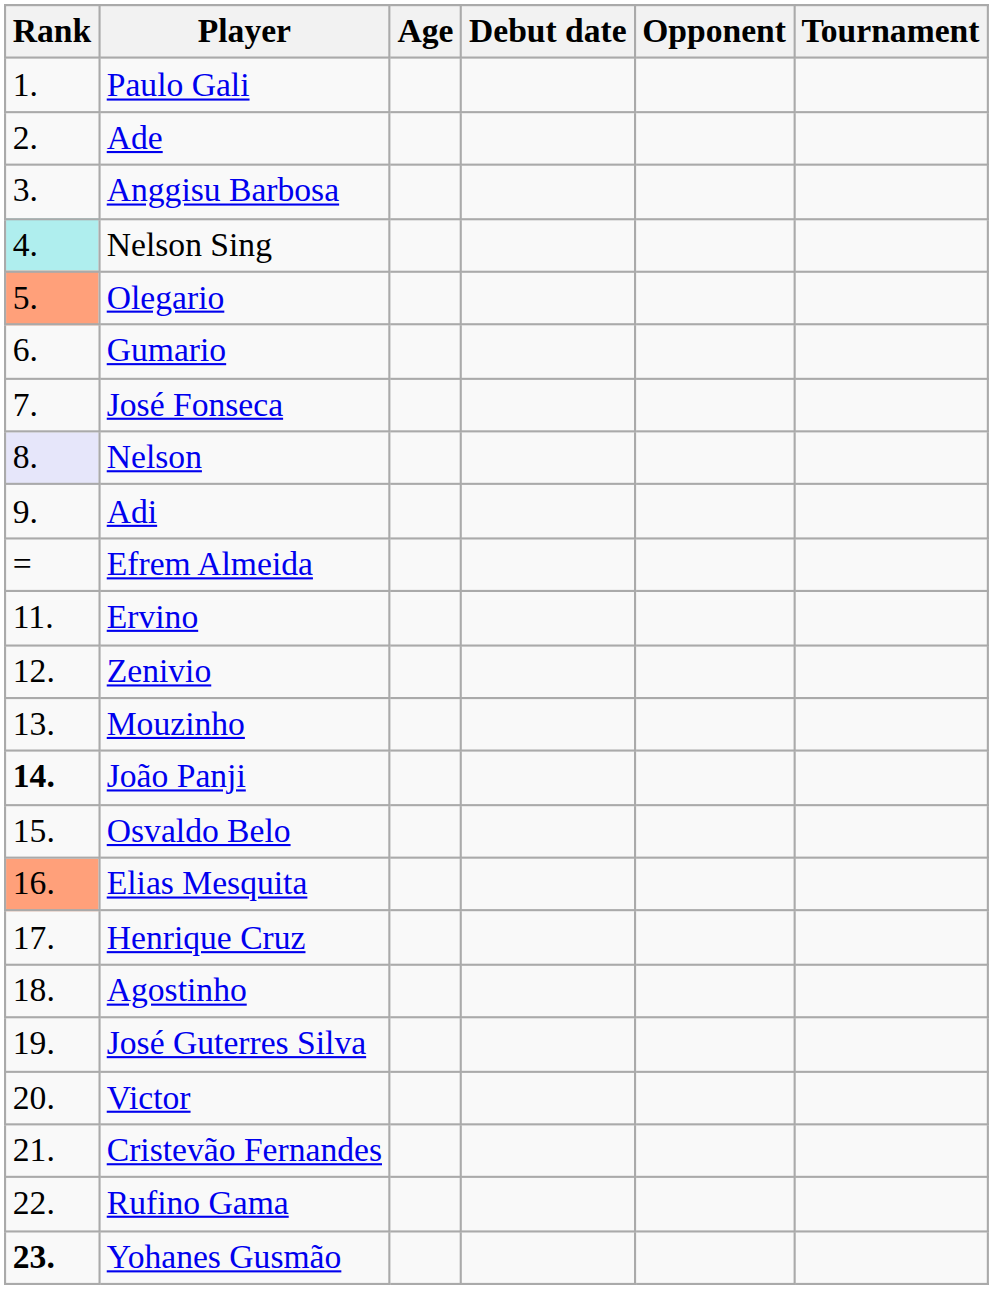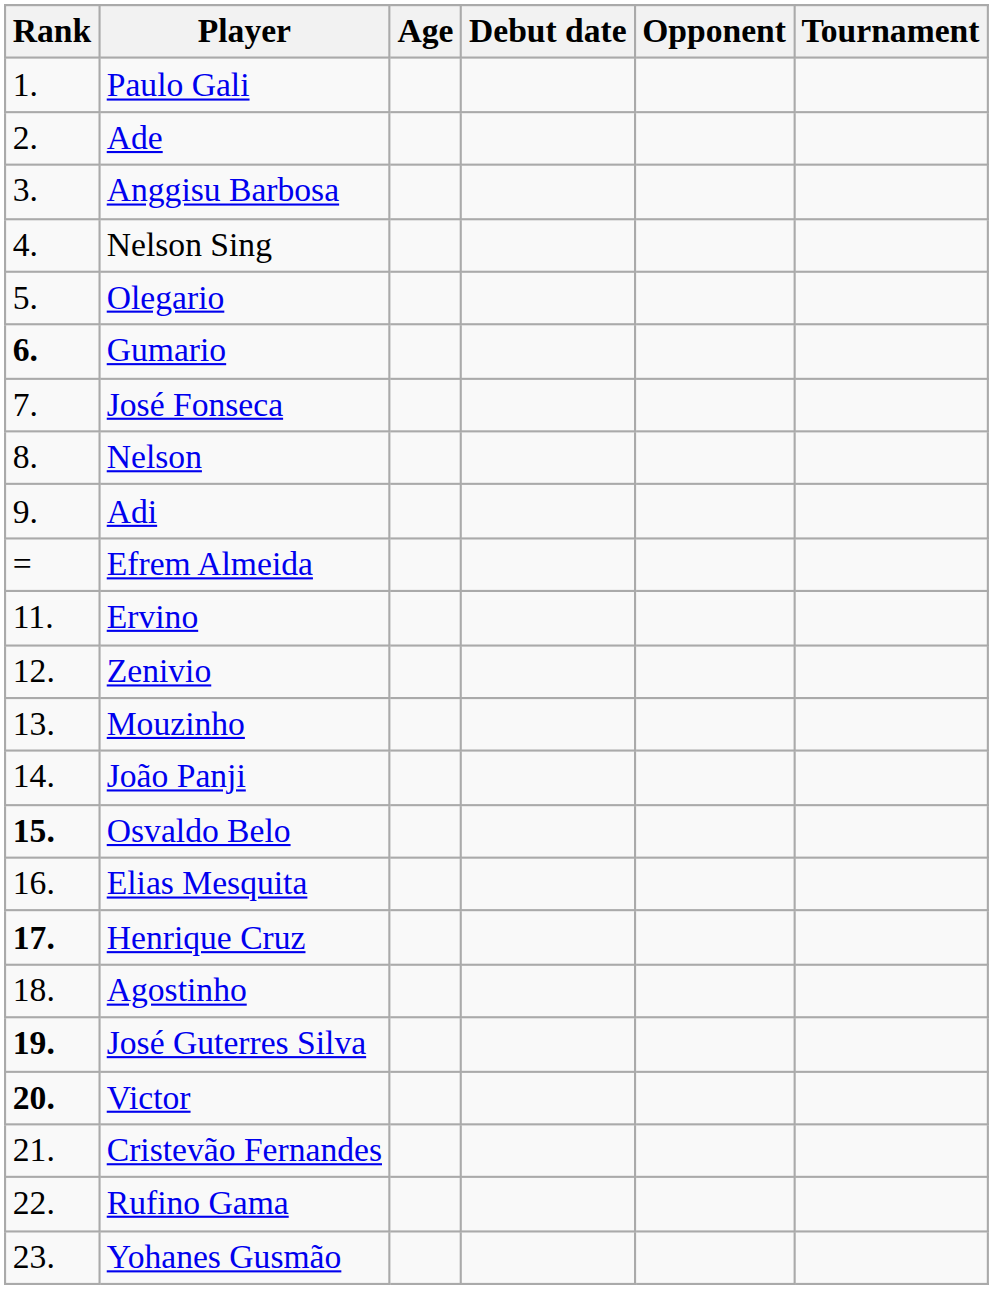(25, 244) paleturquoise background -> (25, 244) no background
(25, 297) lightsalmon background -> (25, 297) no background
(25, 350) normal -> (25, 350) bold
(25, 457) lavender background -> (25, 457) no background
(34, 777) bold -> (34, 777) normal
(34, 830) normal -> (34, 830) bold
(34, 883) lightsalmon background -> (34, 883) no background
(34, 937) normal -> (34, 937) bold
(34, 1043) normal -> (34, 1043) bold
(34, 1096) normal -> (34, 1096) bold
(34, 1256) bold -> (34, 1256) normal
